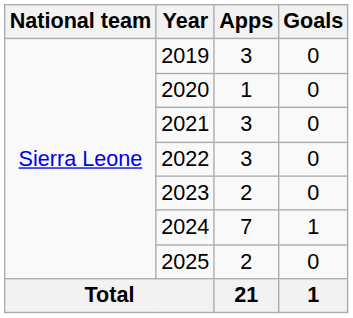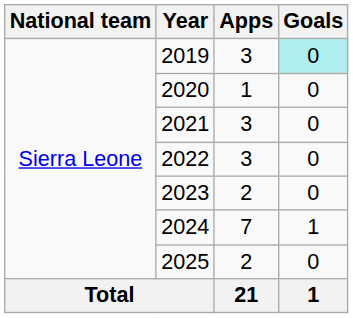(313, 55) no background -> (313, 55) paleturquoise background
